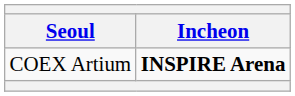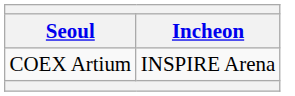(213, 64) bold -> (208, 64) normal
